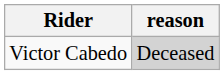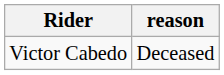(175, 52) lightgrey background -> (175, 52) no background
